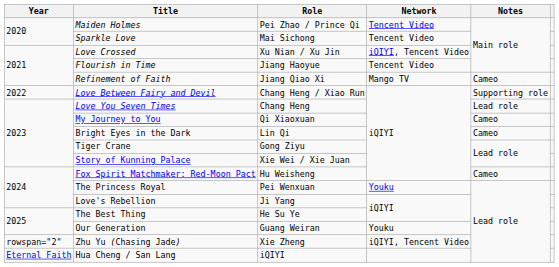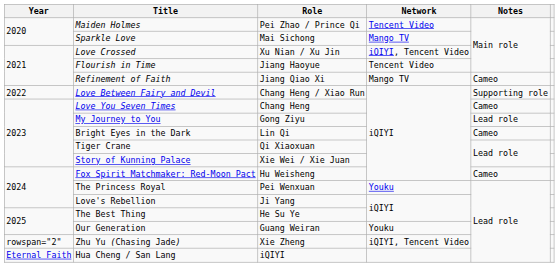(401, 38) Tencent Video -> (389, 38) Mango TV
(496, 106) Lead role -> (486, 106) Cameo
(287, 120) Qi Xiaoxuan -> (282, 120) Gong Ziyu
(486, 120) Cameo -> (496, 120) Lead role
(282, 147) Gong Ziyu -> (287, 147) Qi Xiaoxuan
